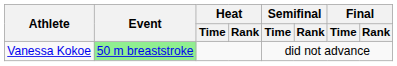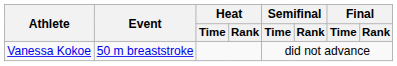(145, 52) lightgreen background -> (145, 52) no background
